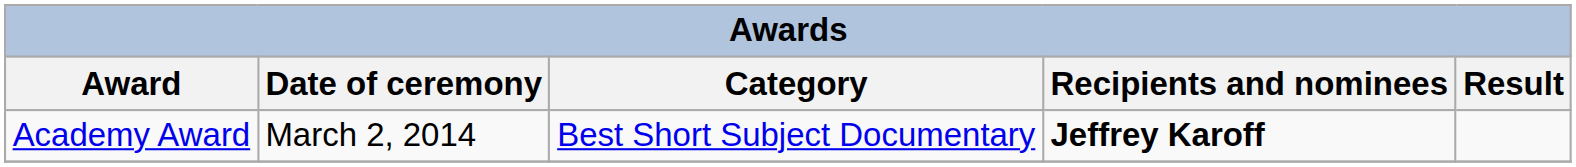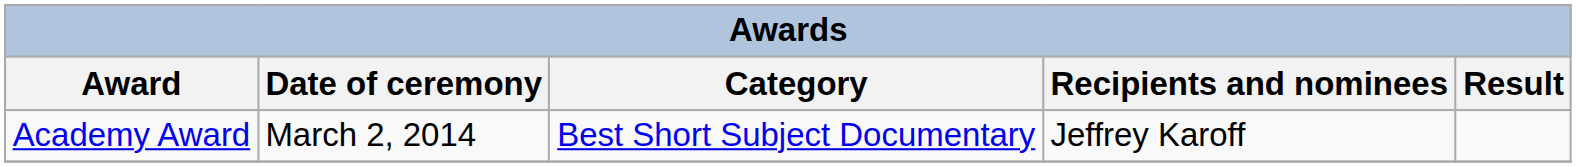(1158, 135) bold -> (1148, 135) normal
